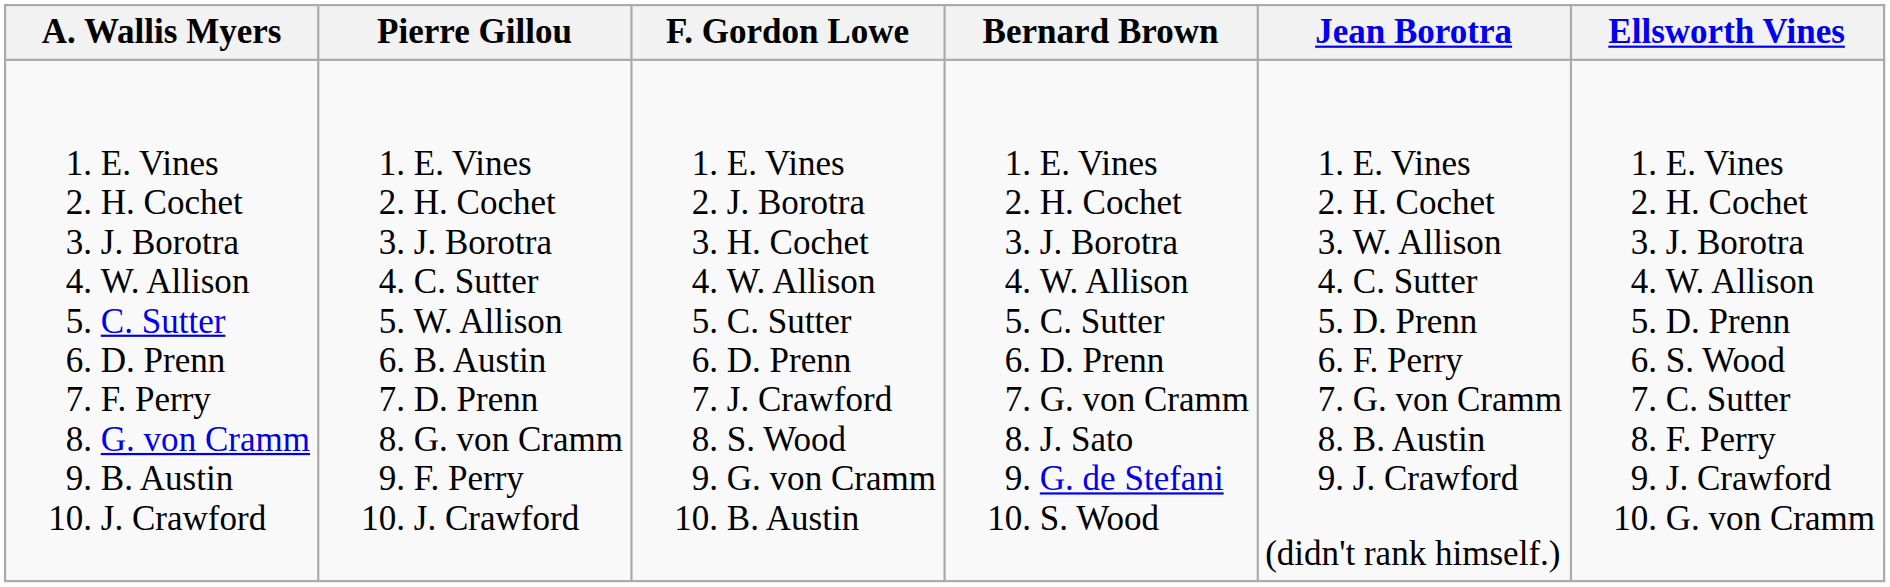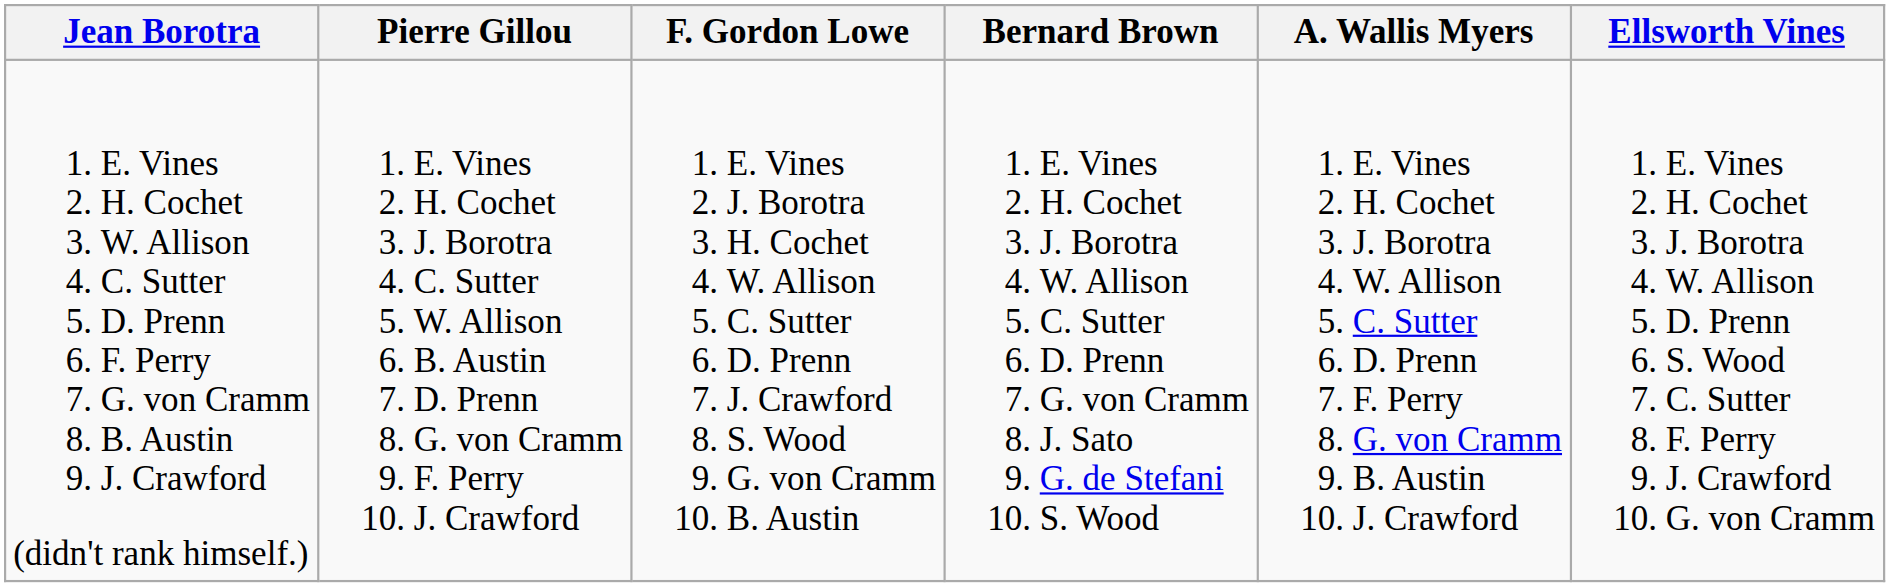columns swapped: (162, 32) <-> (1414, 32)
